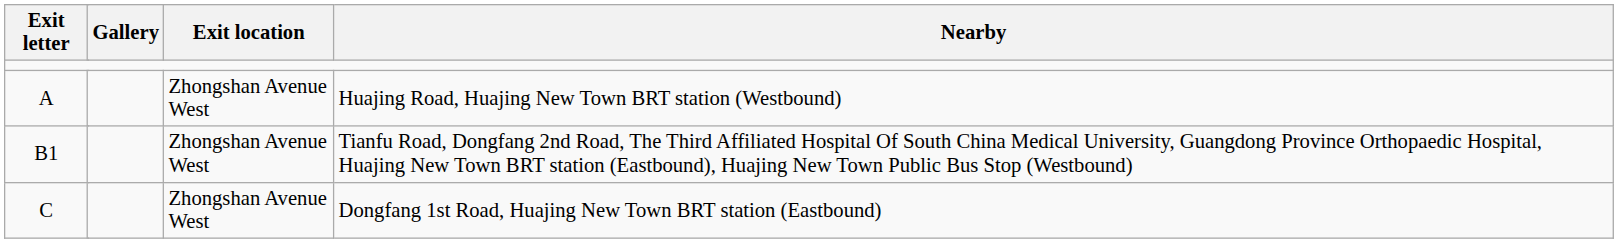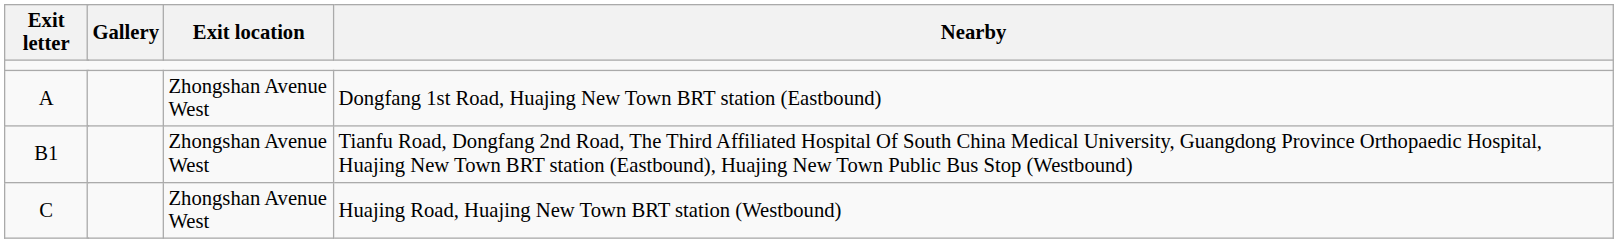(590, 97) Huajing Road, Huajing New Town BRT station (Westbound) -> (610, 97) Dongfang 1st Road, Huajing New Town BRT station (Eastbound)
(610, 209) Dongfang 1st Road, Huajing New Town BRT station (Eastbound) -> (590, 209) Huajing Road, Huajing New Town BRT station (Westbound)
